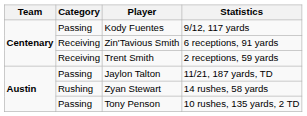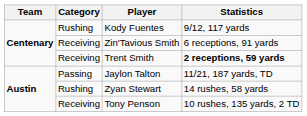(75, 27) Passing -> (75, 27) Rushing
(231, 58) normal -> (234, 58) bold
(75, 104) Passing -> (79, 104) Receiving
